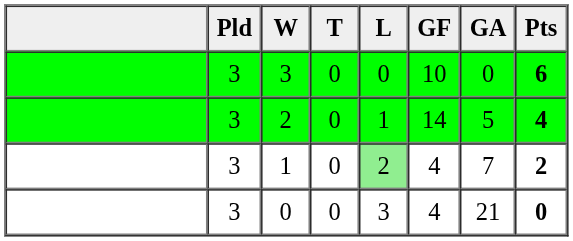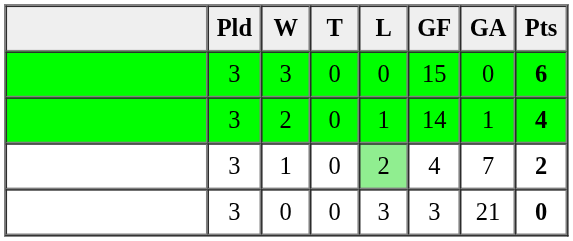(434, 74) 10 -> (434, 74) 15
(488, 120) 5 -> (488, 120) 1
(434, 211) 4 -> (434, 211) 3
